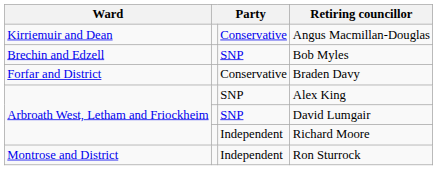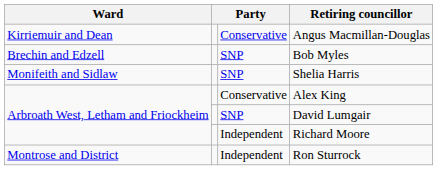- row: (326, 74)
+ row: (326, 74)
(232, 94) SNP -> (254, 94) Conservative
